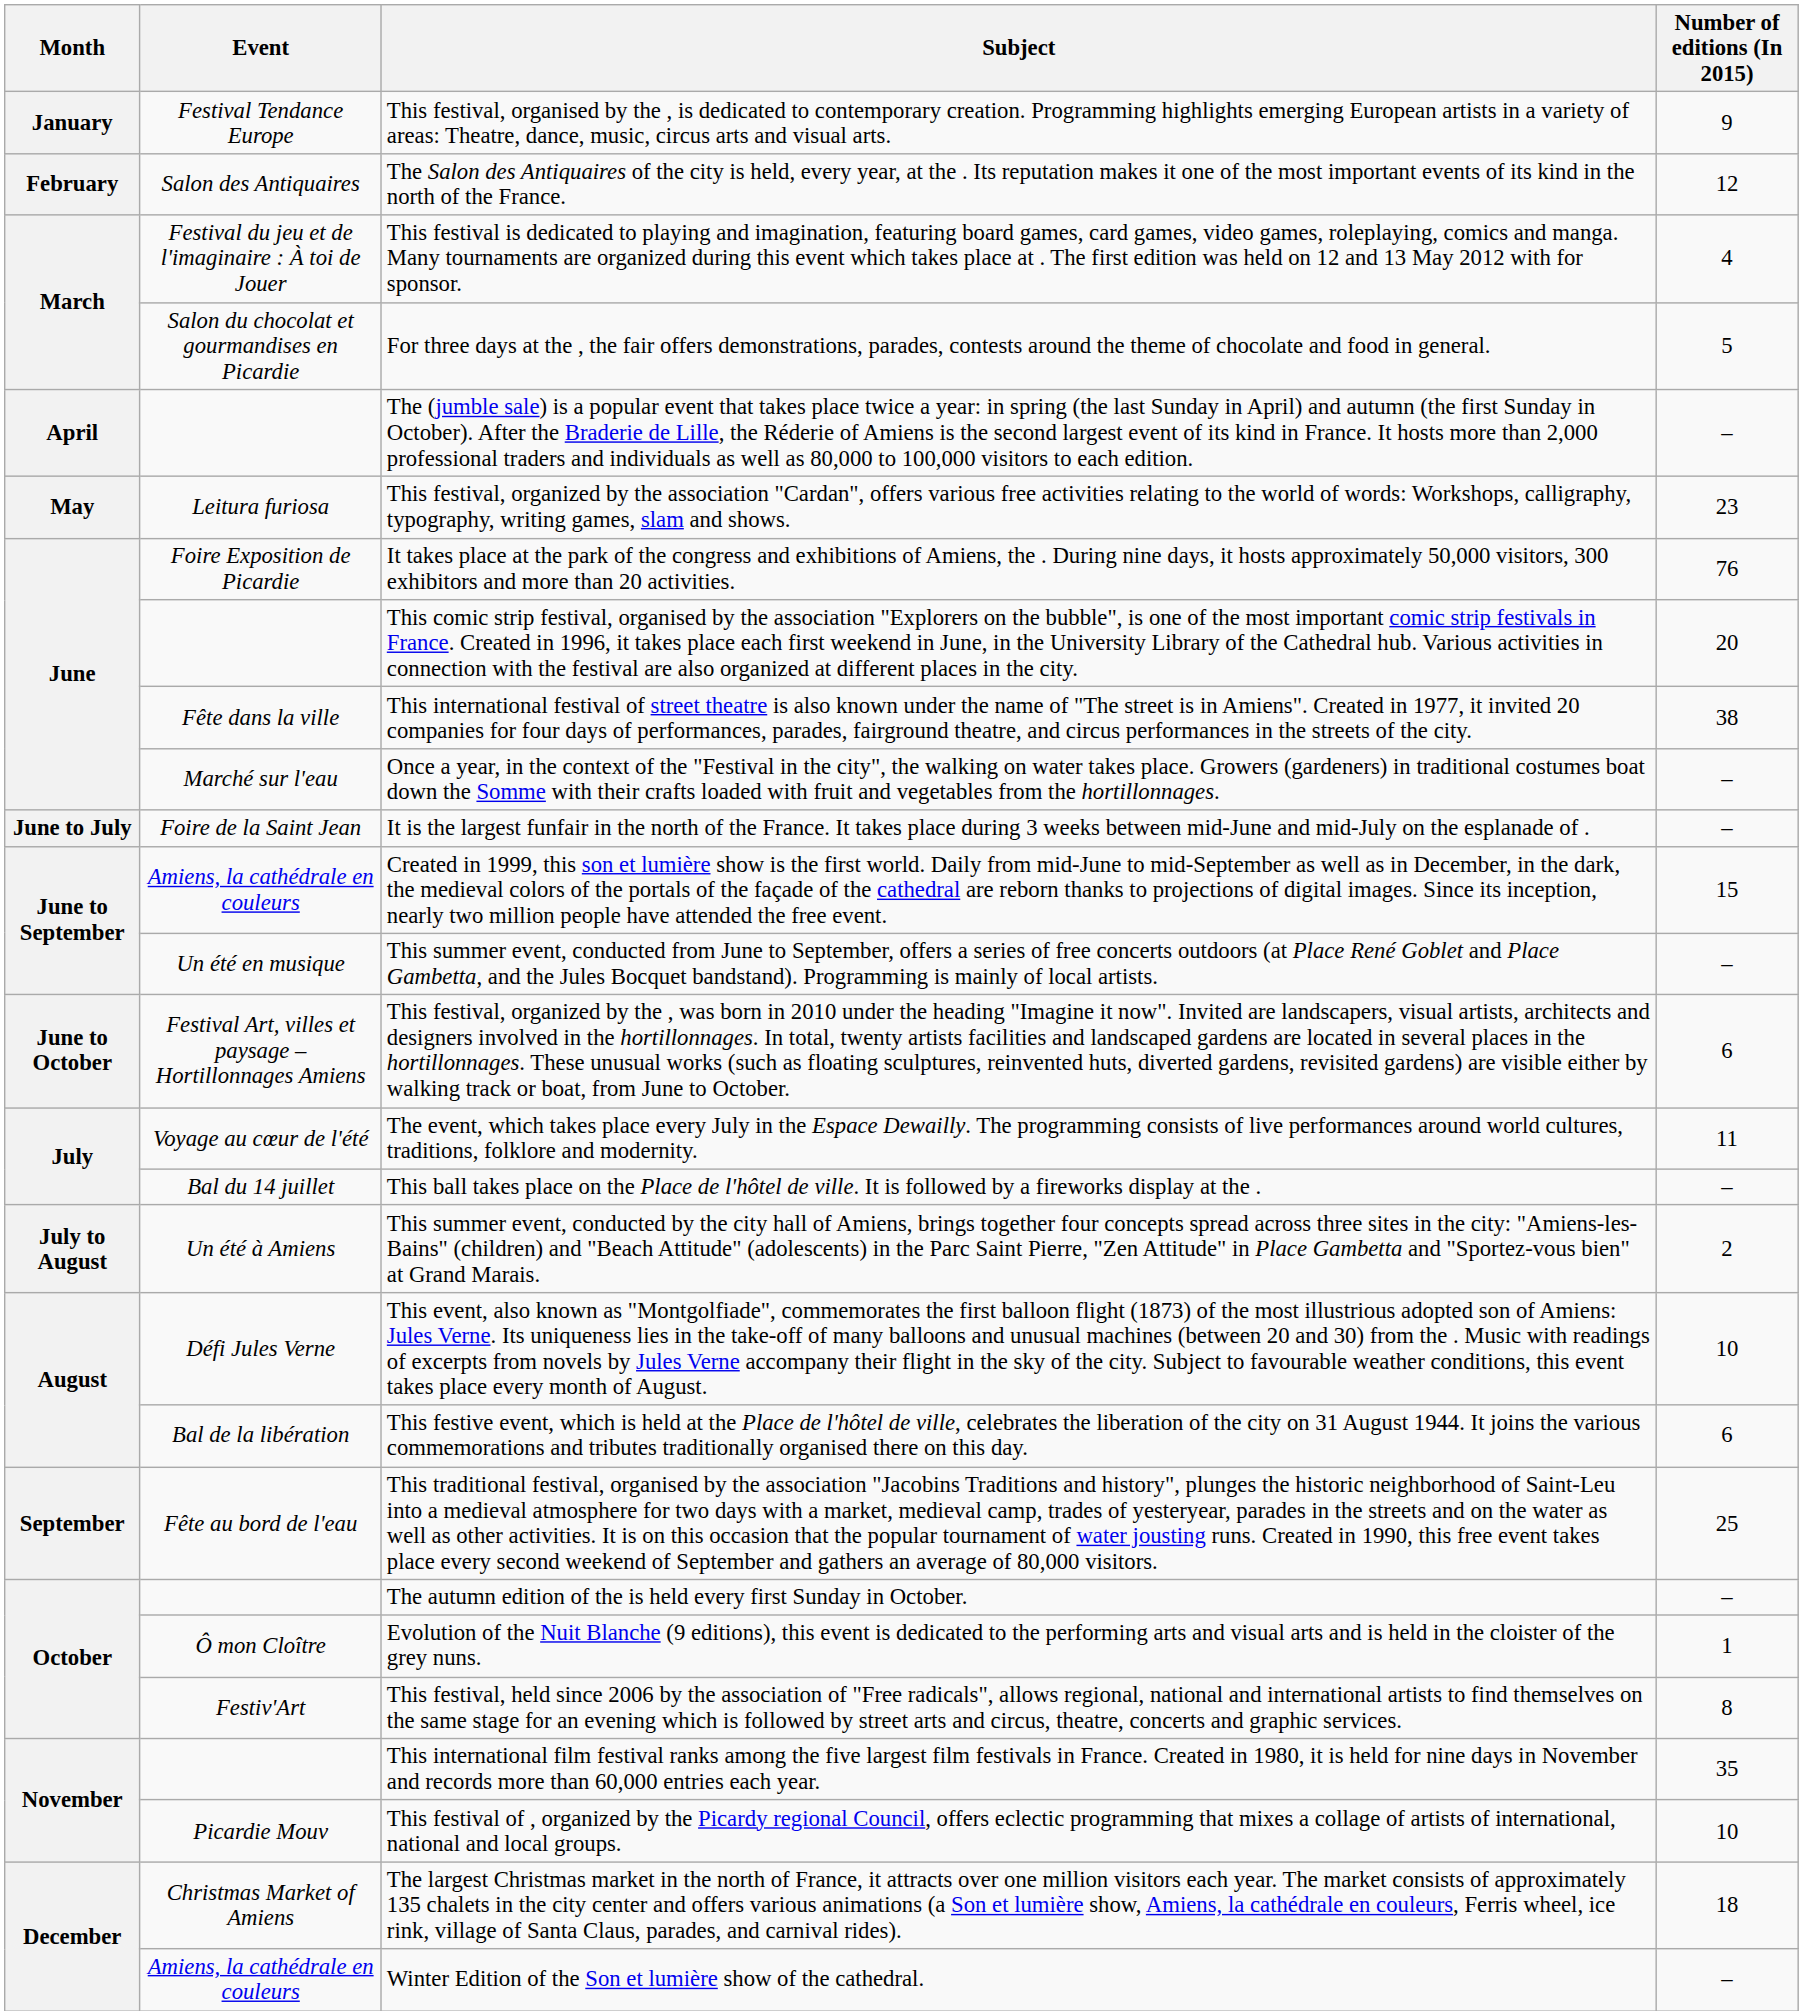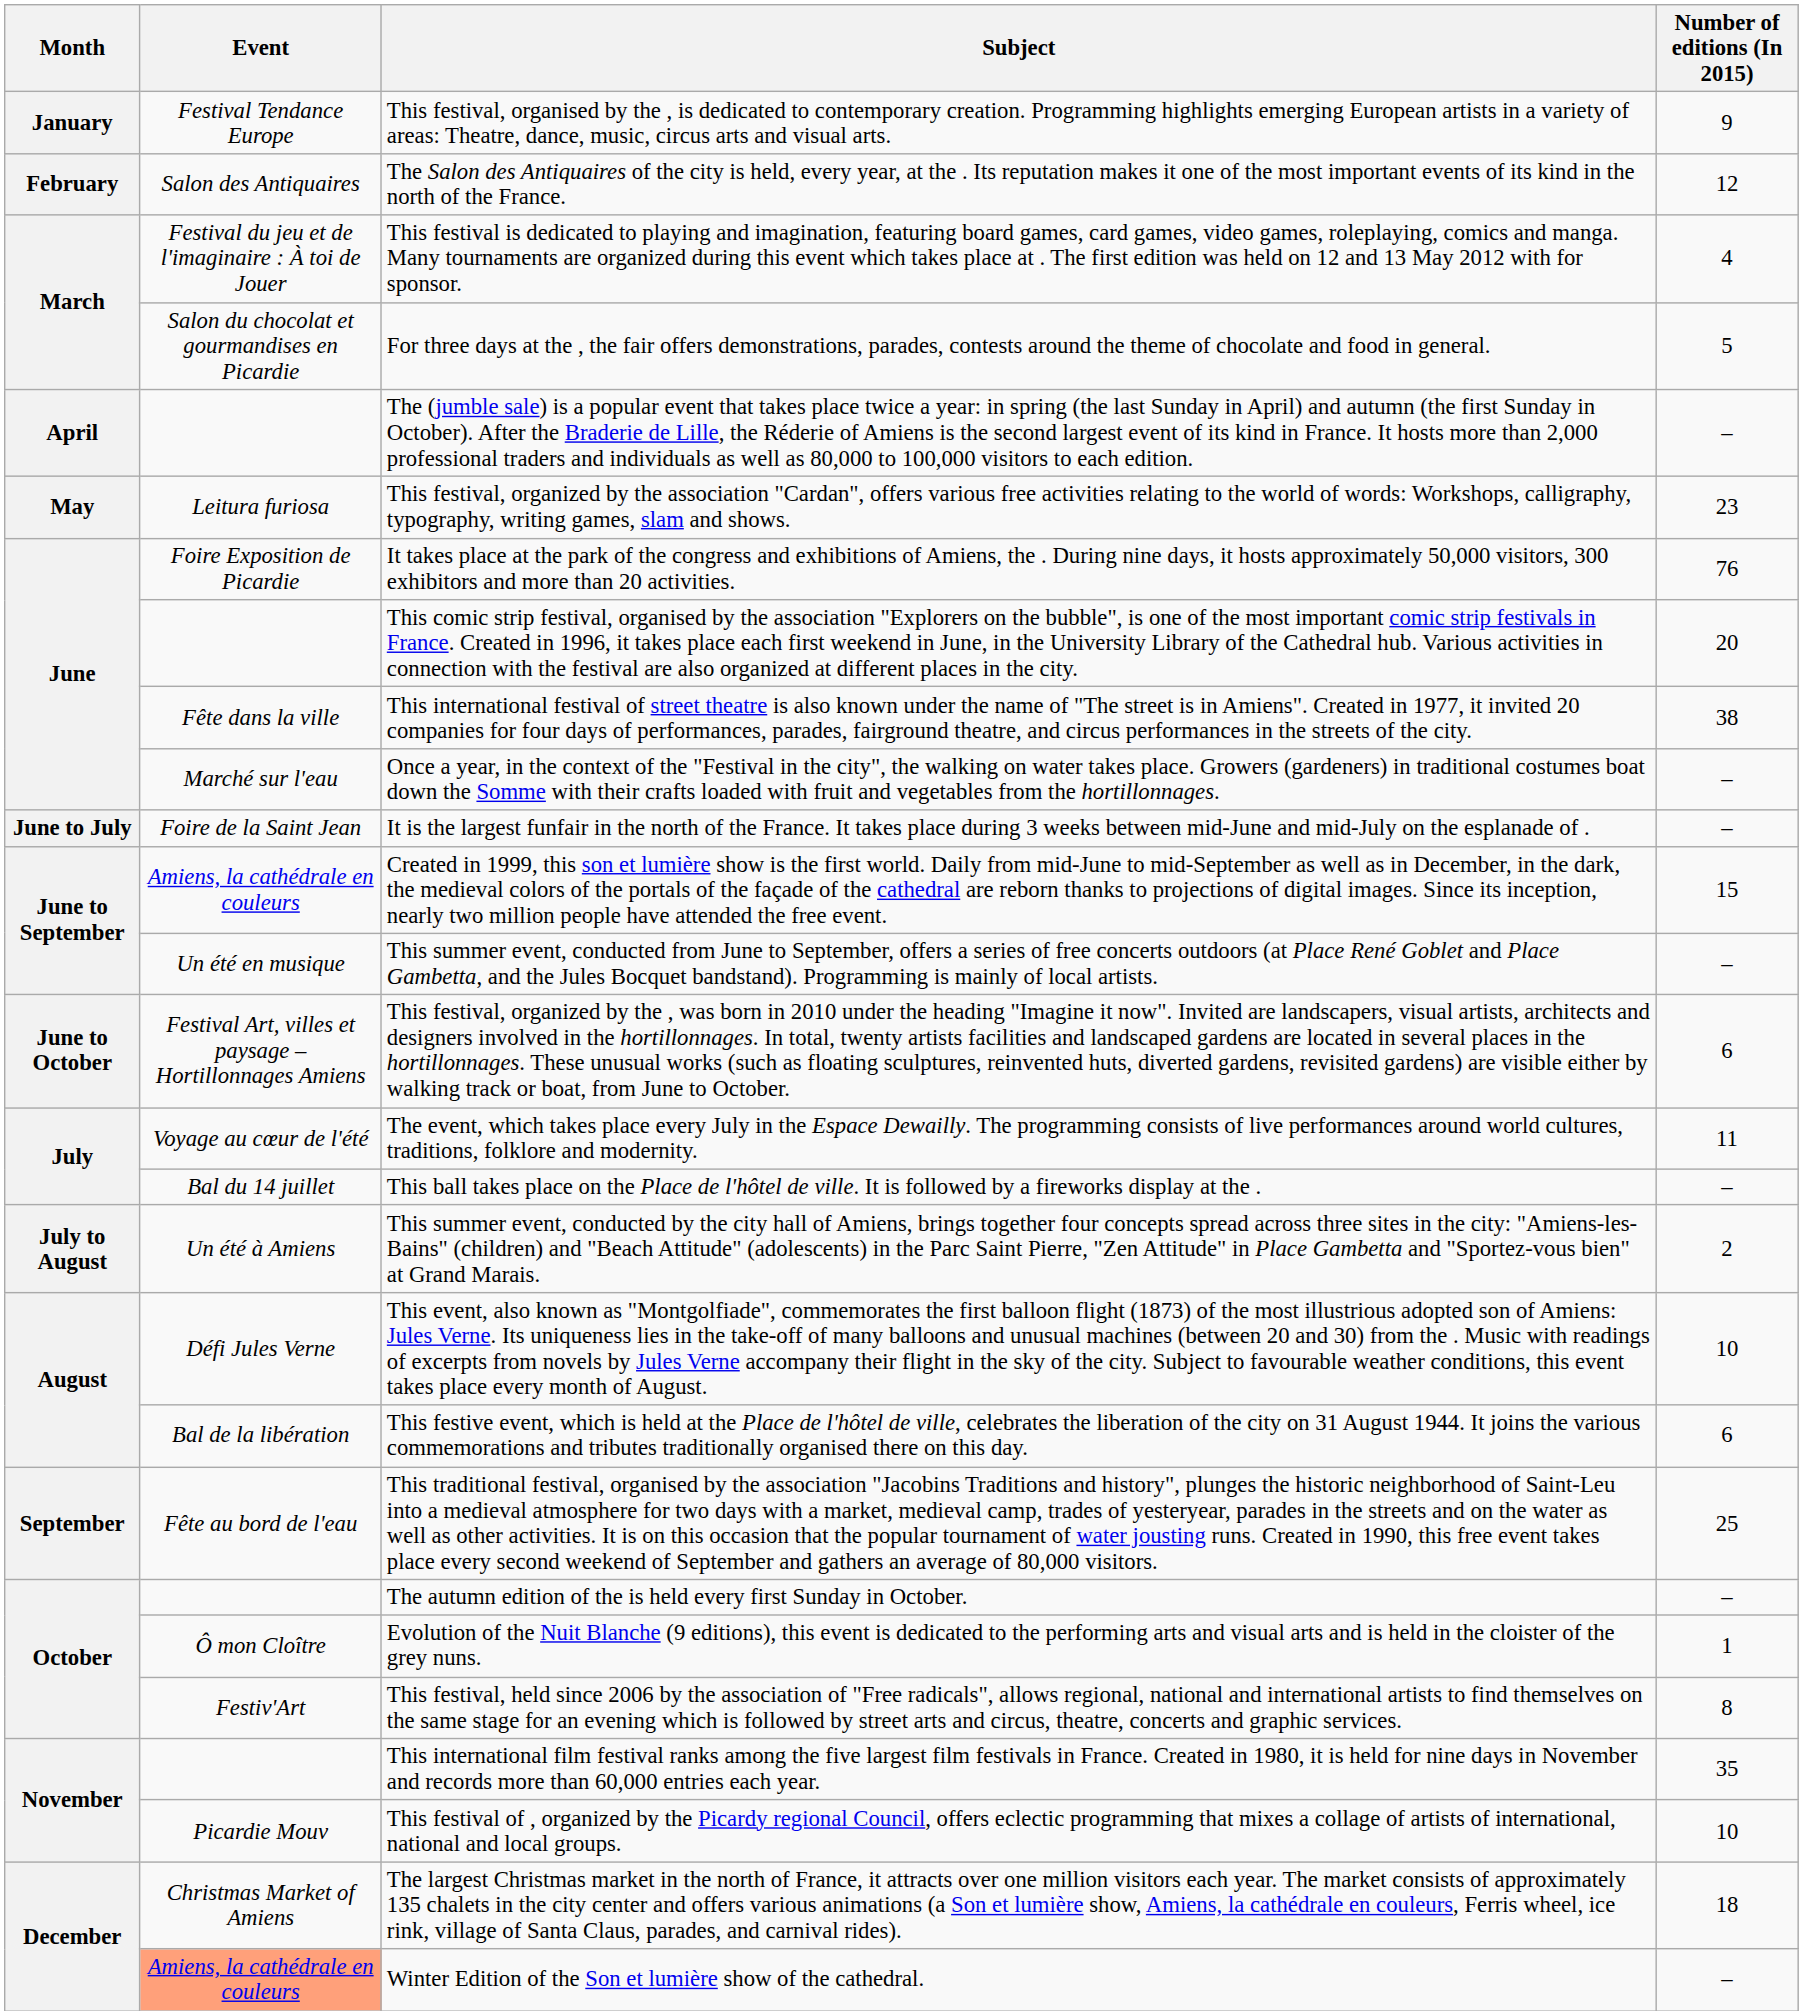(261, 1979) no background -> (261, 1979) lightsalmon background
